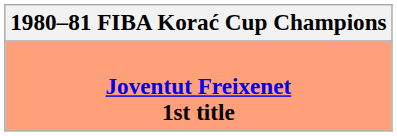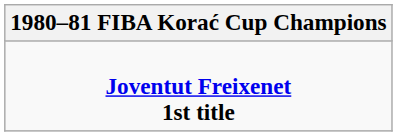(198, 98) lightsalmon background -> (198, 98) no background
